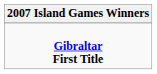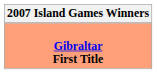(78, 52) no background -> (78, 52) lightsalmon background
